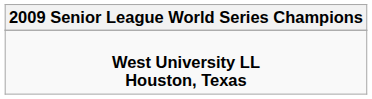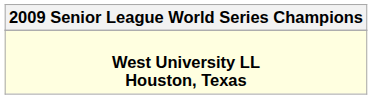(186, 71) no background -> (186, 71) lightyellow background
